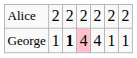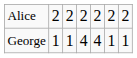(70, 40) bold -> (70, 40) normal
(84, 40) pink background -> (84, 40) no background
